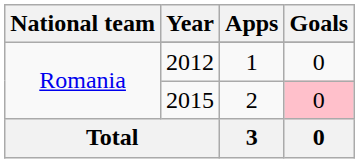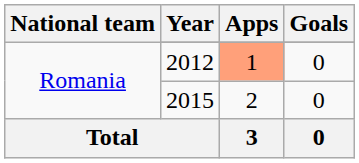(252, 61) no background -> (252, 61) lightsalmon background
(319, 99) pink background -> (319, 99) no background
